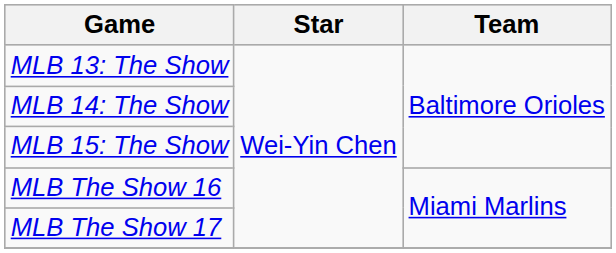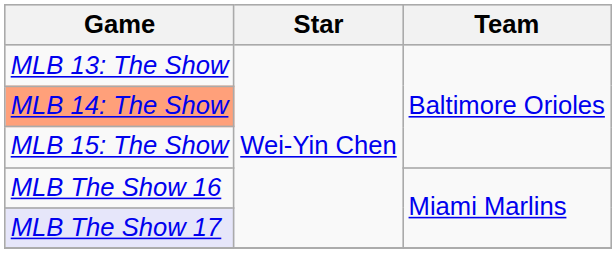(120, 106) no background -> (120, 106) lightsalmon background
(116, 227) no background -> (116, 227) lavender background
